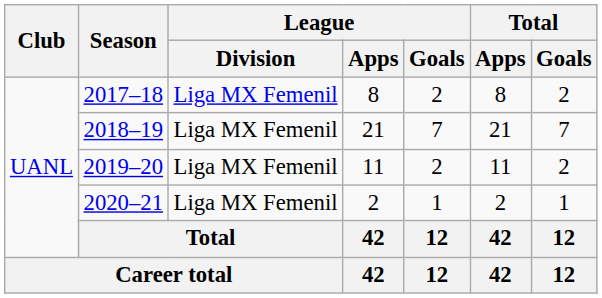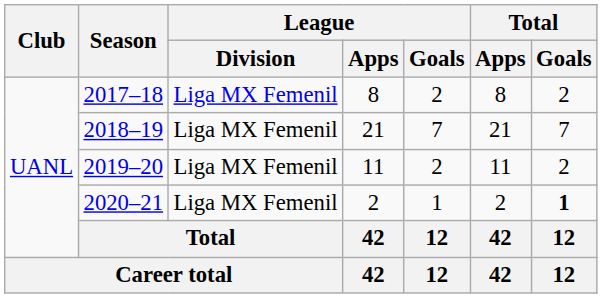(564, 202) normal -> (564, 202) bold
